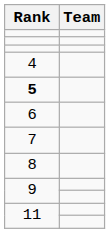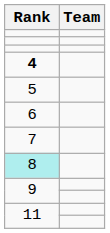(32, 65) normal -> (32, 65) bold
(32, 90) bold -> (32, 90) normal
(32, 165) no background -> (32, 165) paleturquoise background
